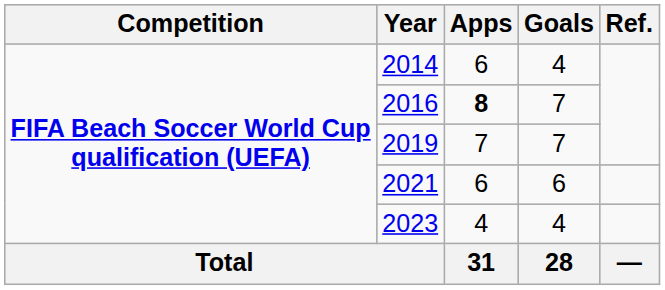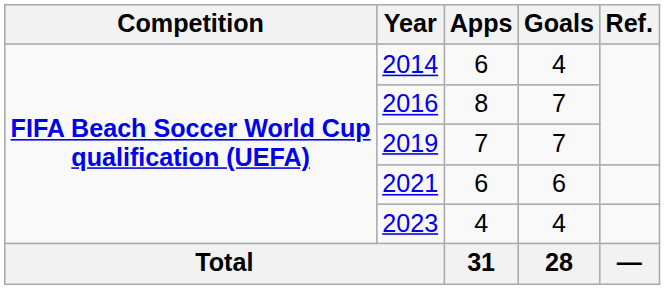(481, 104) bold -> (481, 104) normal
